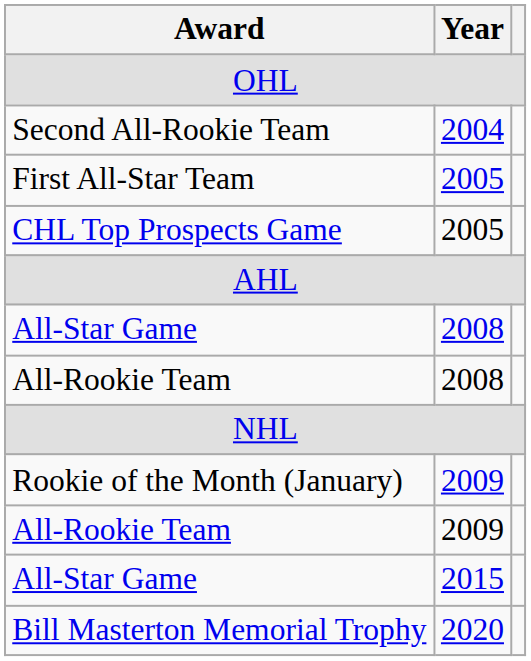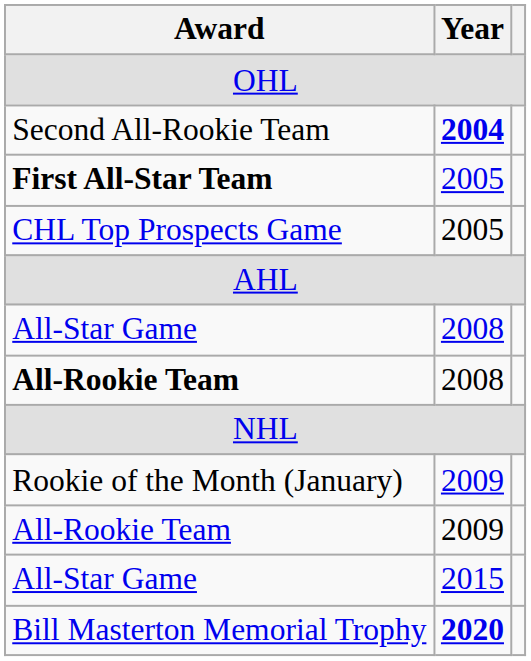(472, 129) normal -> (472, 129) bold
(133, 179) normal -> (142, 179) bold
(122, 379) normal -> (126, 379) bold
(472, 629) normal -> (472, 629) bold
